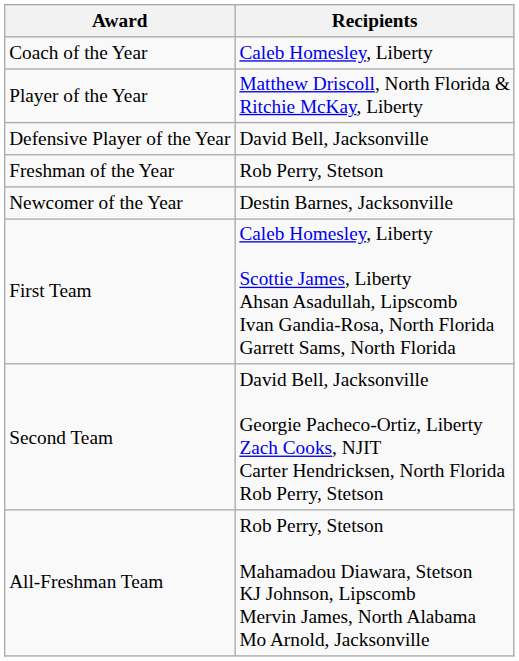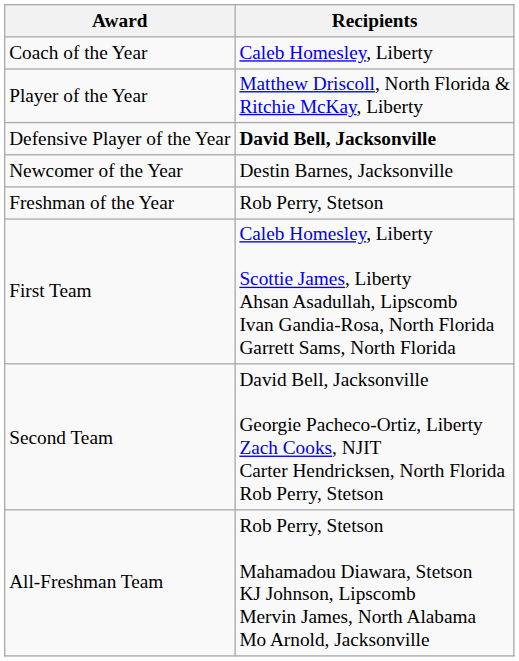(334, 139) normal -> (338, 139) bold
rows swapped: (96, 202) <-> (92, 170)
